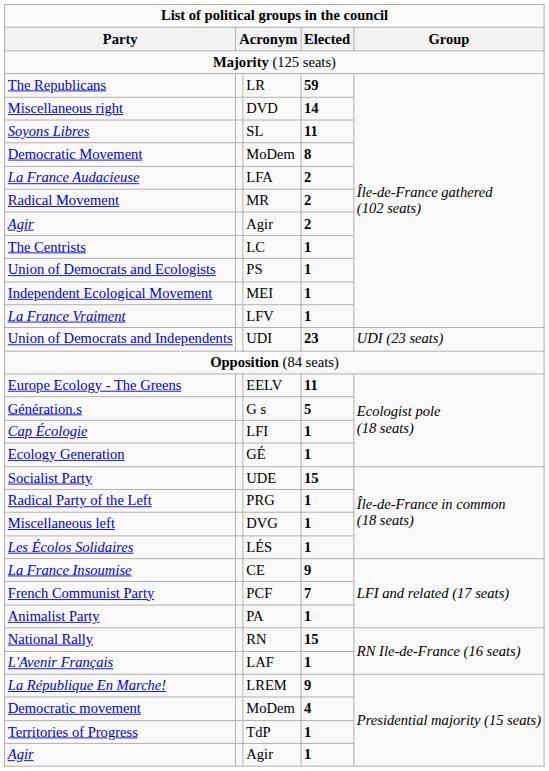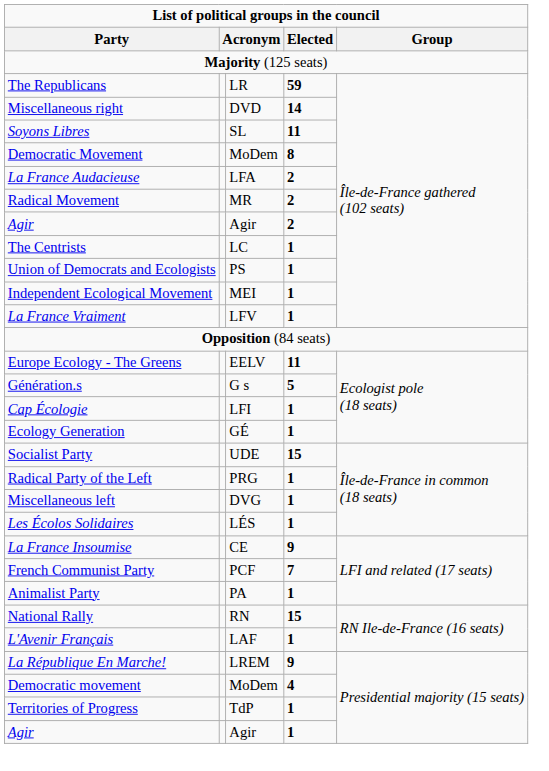- row: (120, 339)
